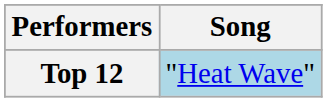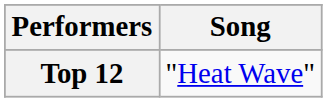(240, 73) lightblue background -> (240, 73) no background
